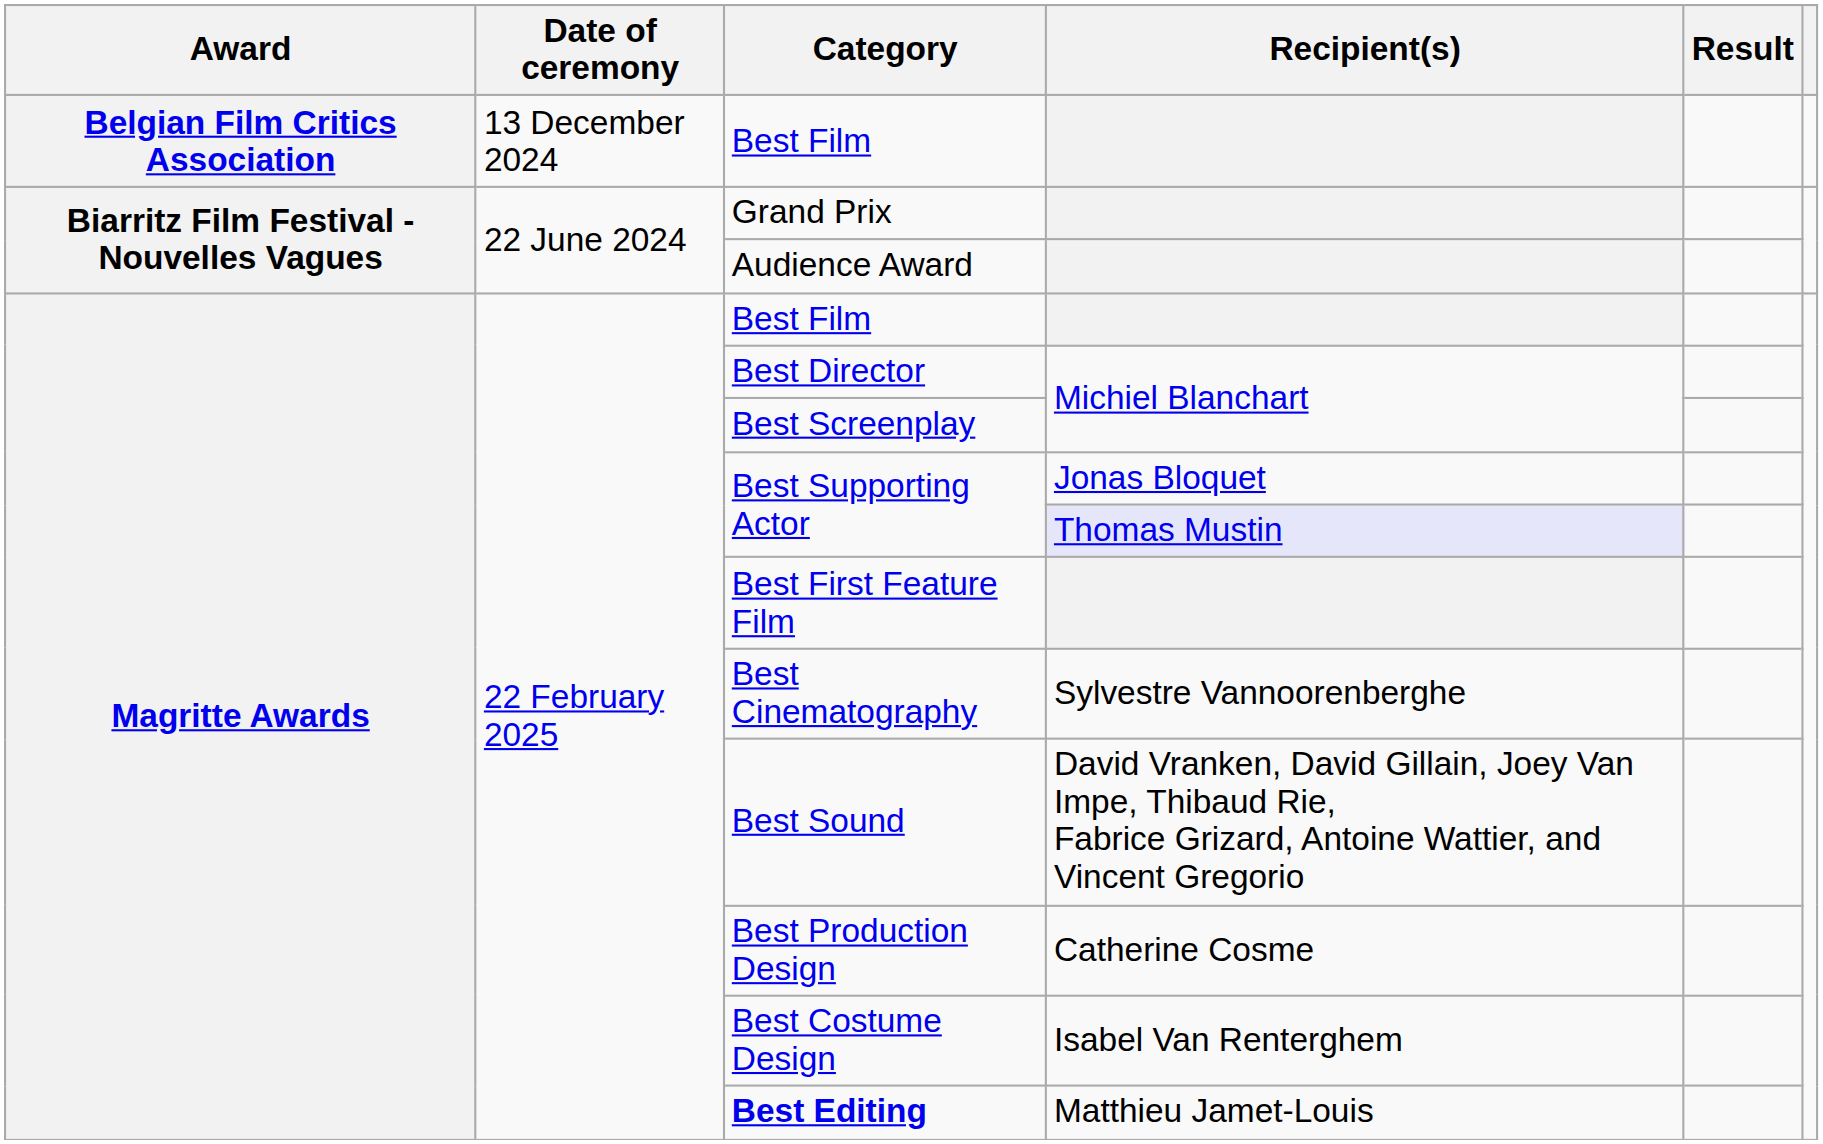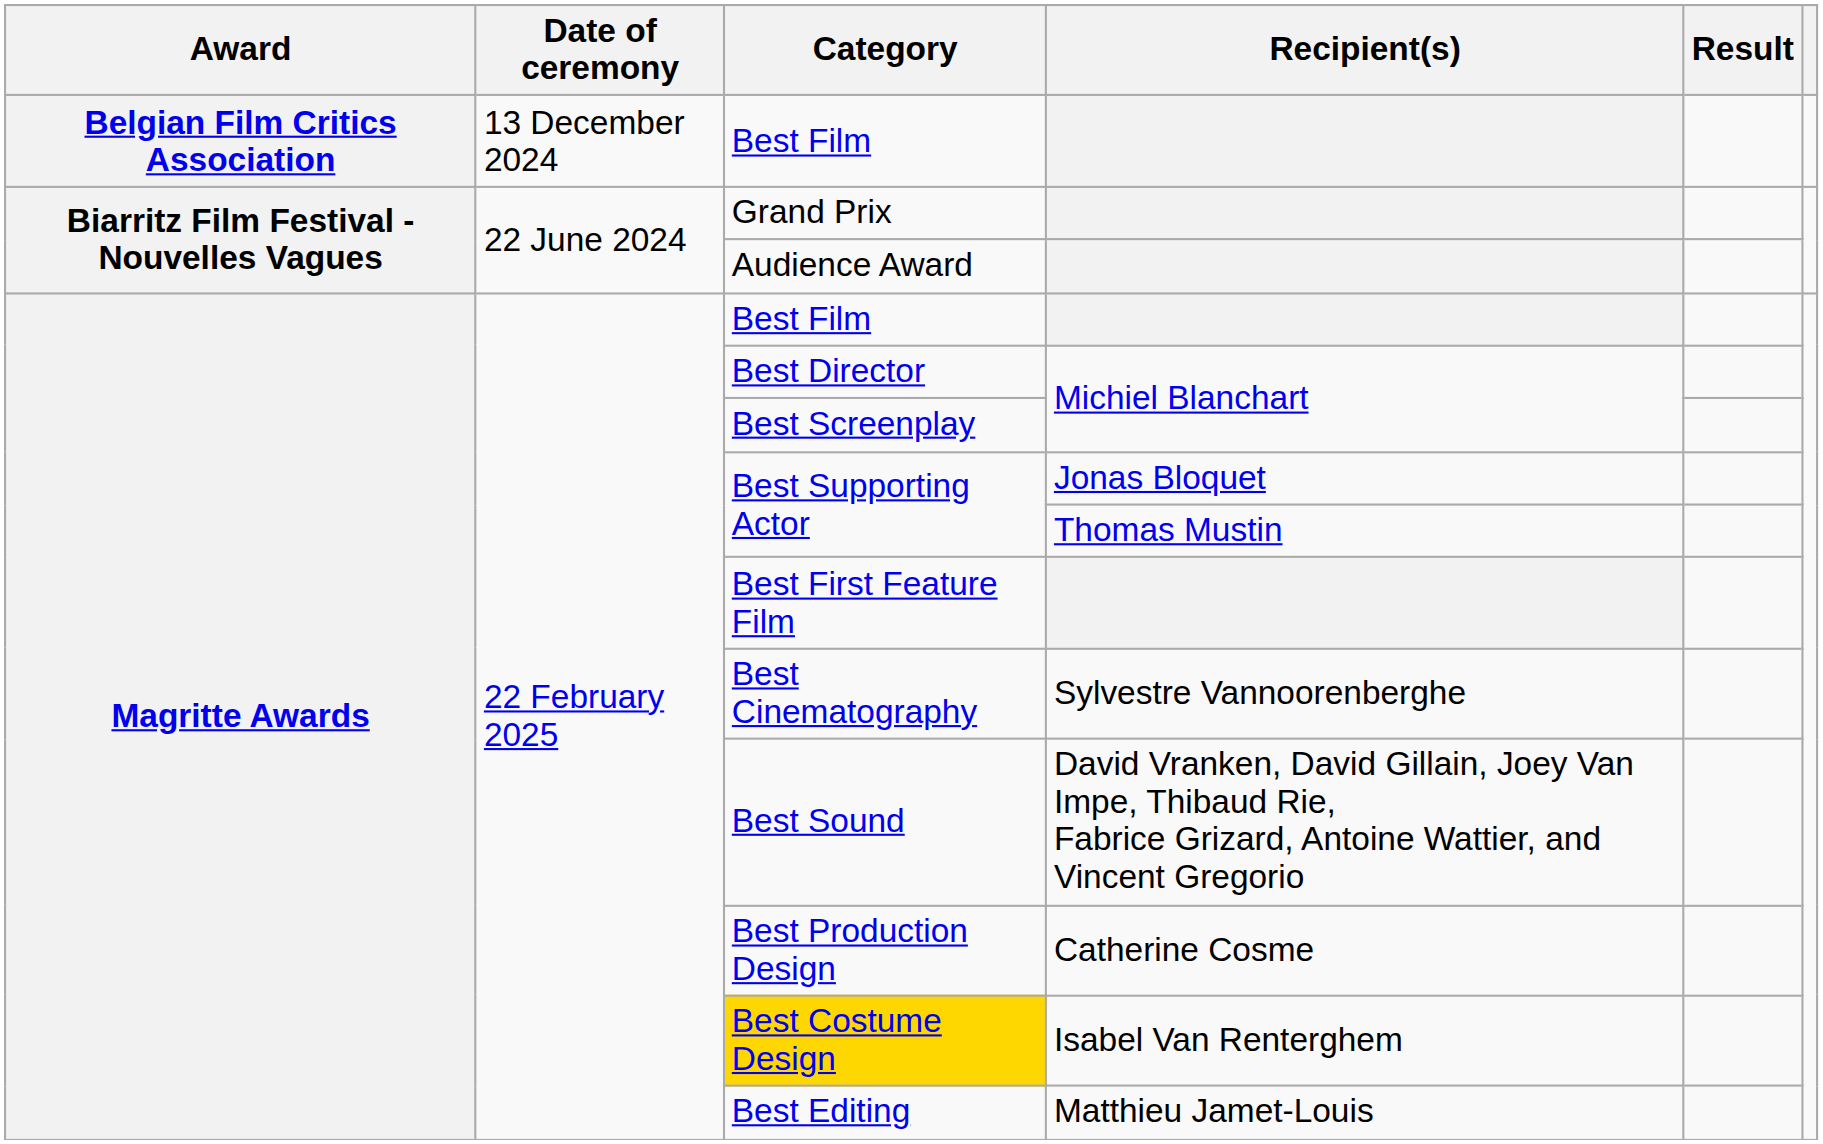(1168, 530) lavender background -> (1168, 530) no background
(837, 1040) no background -> (837, 1040) gold background
(829, 1112) bold -> (821, 1112) normal
